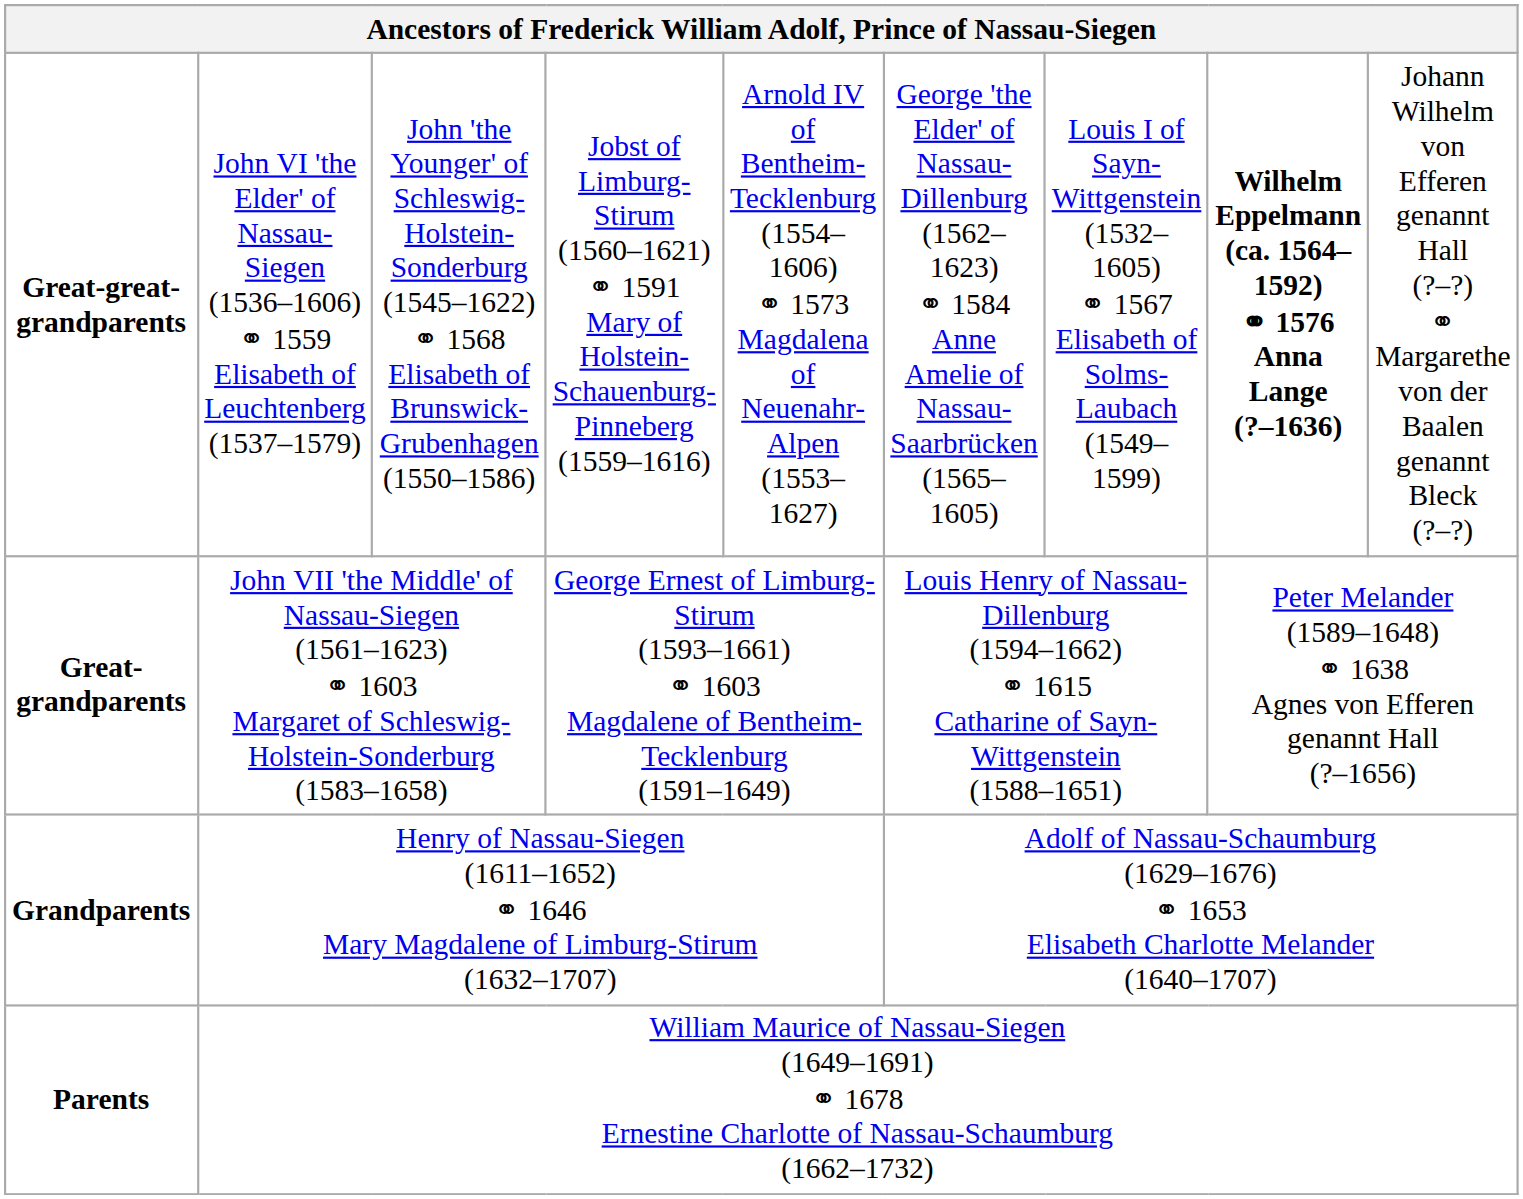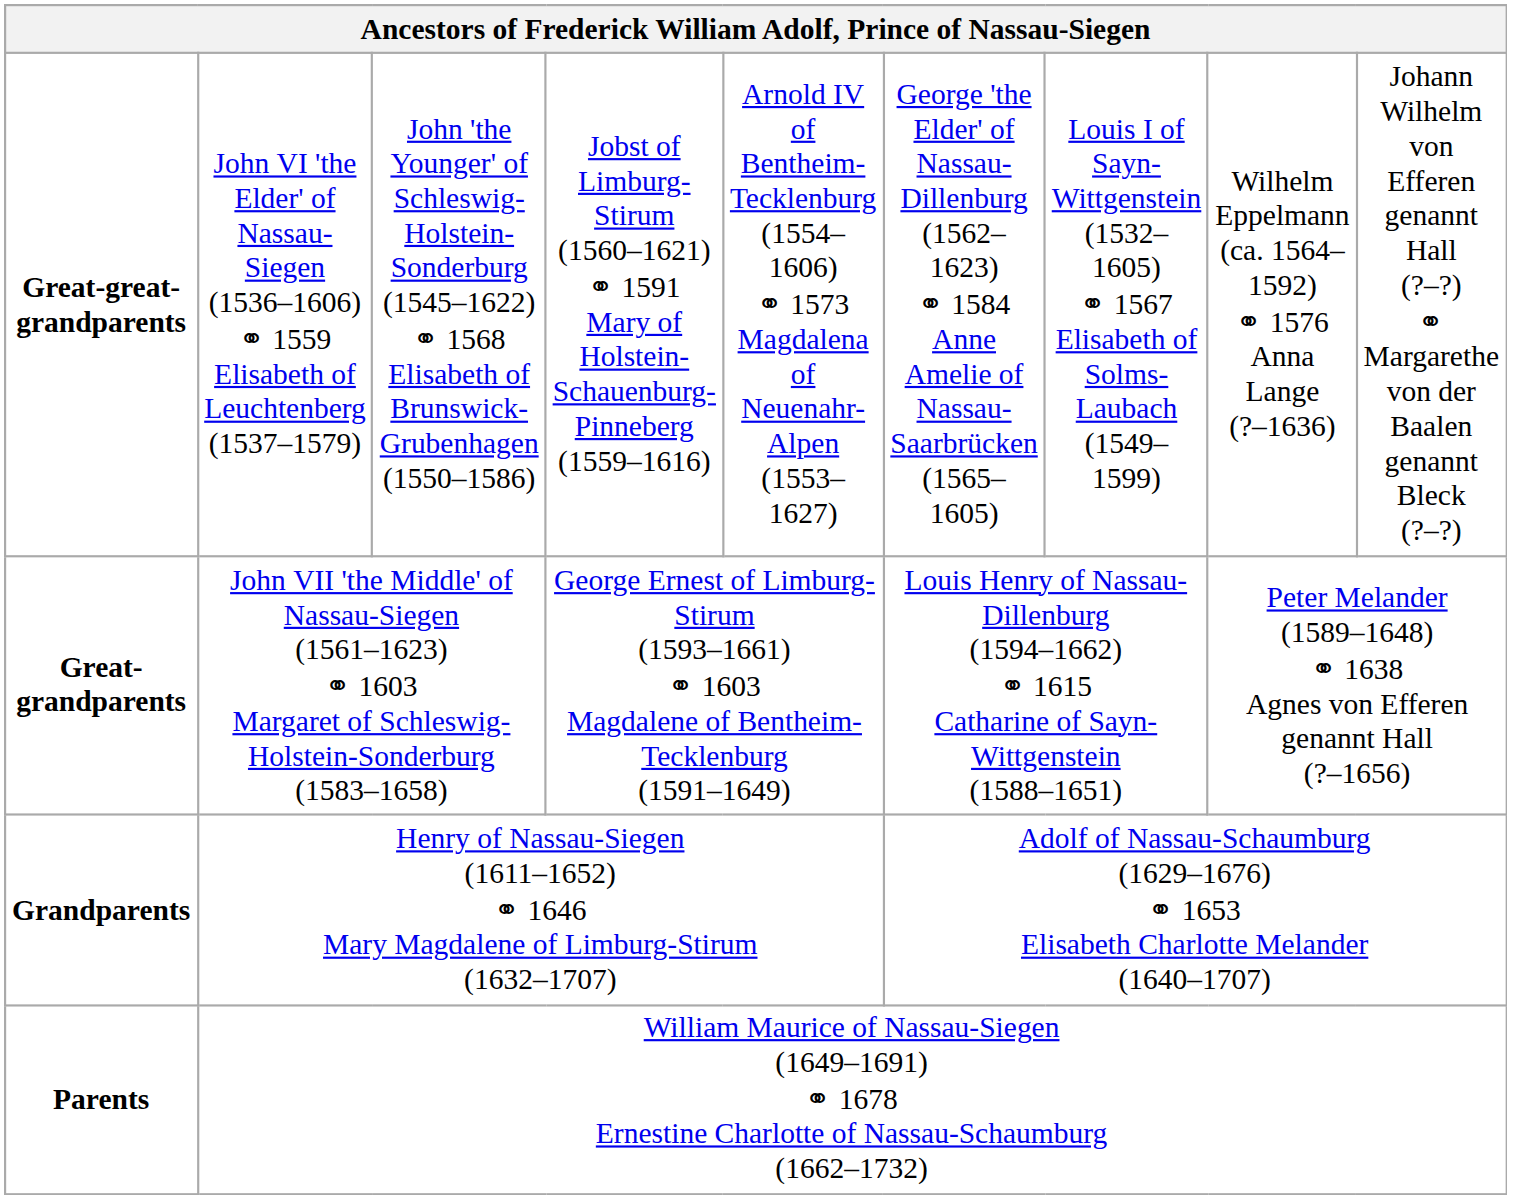(1288, 303) bold -> (1282, 303) normal
